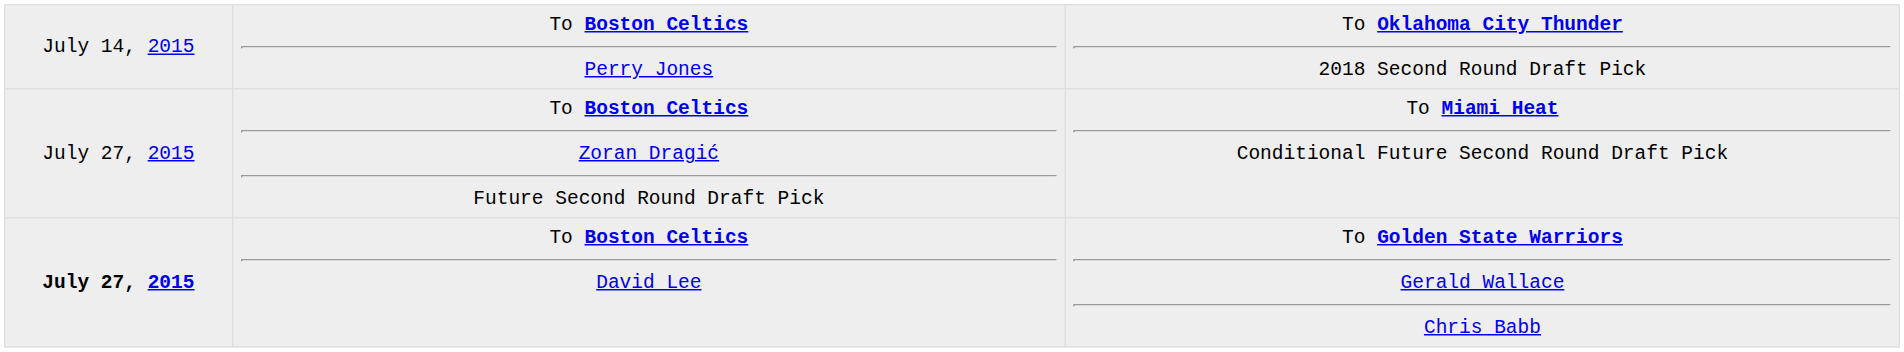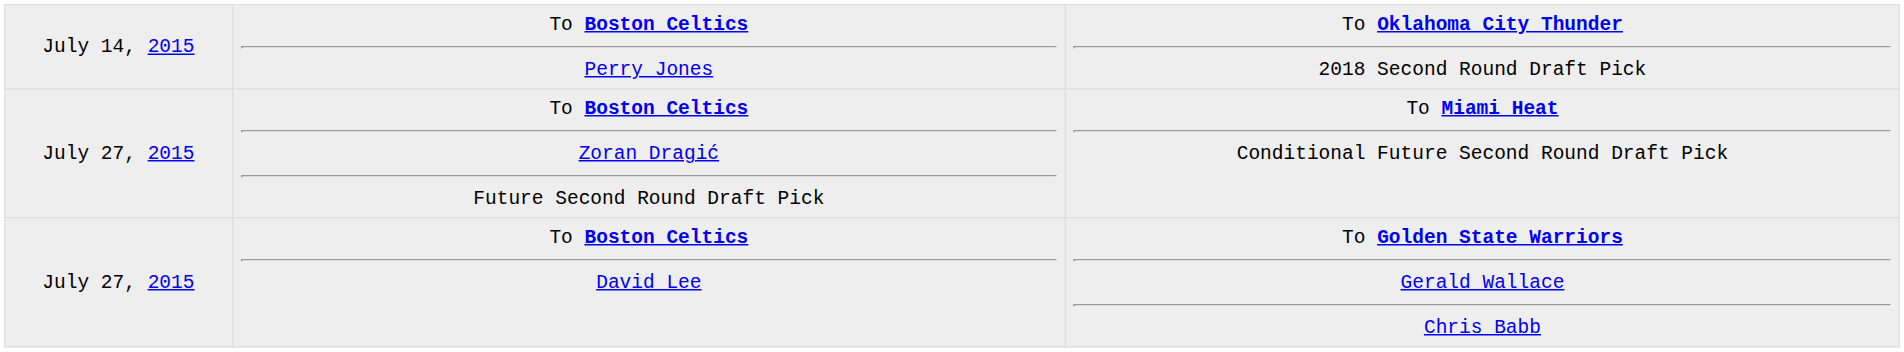(118, 282) bold -> (118, 282) normal
